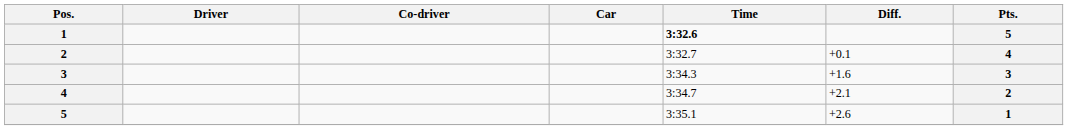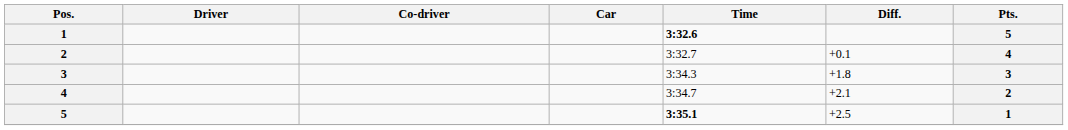(840, 73) +1.6 -> (840, 73) +1.8
(681, 113) normal -> (682, 113) bold
(840, 113) +2.6 -> (840, 113) +2.5
